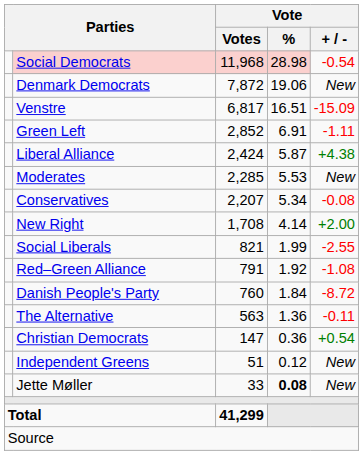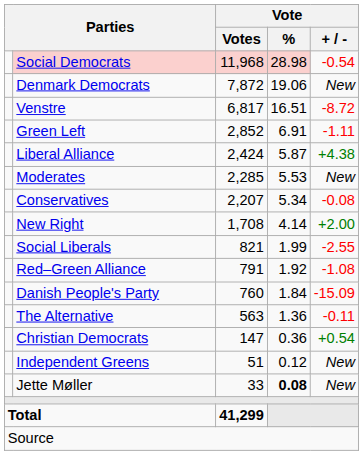(334, 108) -15.09 -> (338, 108) -8.72
(338, 293) -8.72 -> (334, 293) -15.09
